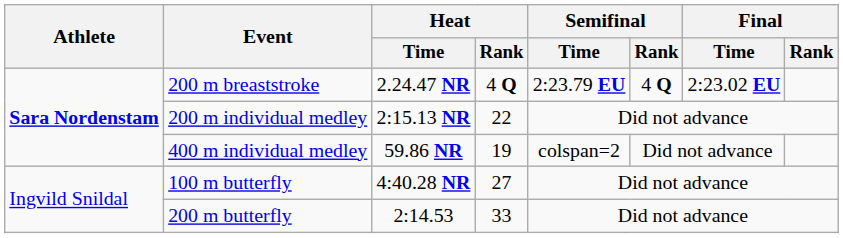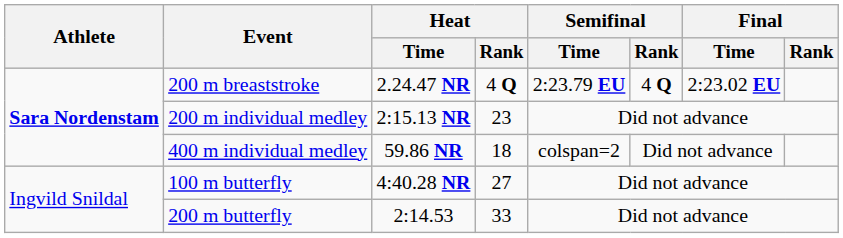(502, 117) 22 -> (502, 117) 23
(502, 150) 19 -> (502, 150) 18
